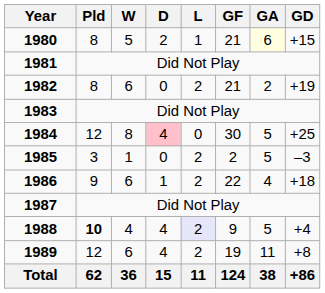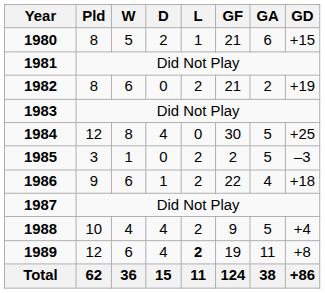(268, 39) lightyellow background -> (268, 39) no background
(163, 134) pink background -> (163, 134) no background
(94, 228) bold -> (94, 228) normal
(198, 228) lavender background -> (198, 228) no background
(198, 252) normal -> (198, 252) bold
